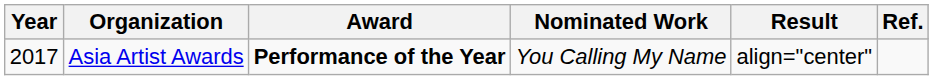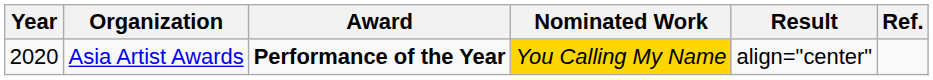(34, 56) 2017 -> (34, 56) 2020
(621, 56) no background -> (621, 56) gold background
